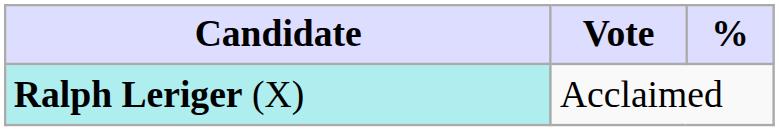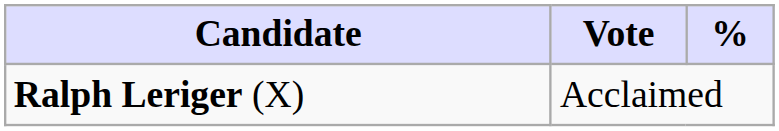(159, 93) paleturquoise background -> (159, 93) no background
